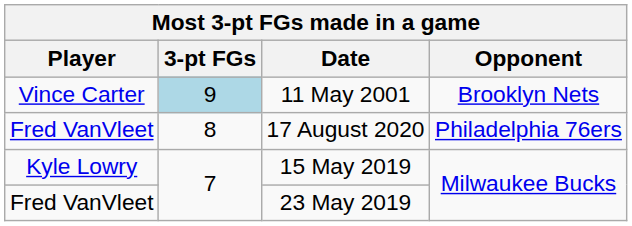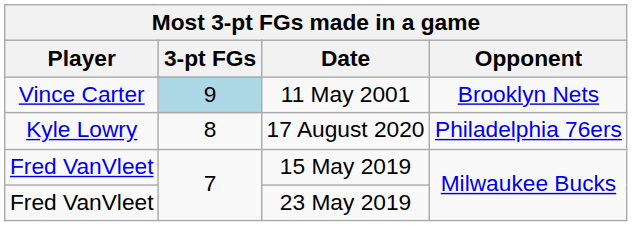(82, 130) Fred VanVleet -> (82, 130) Kyle Lowry
(82, 166) Kyle Lowry -> (82, 166) Fred VanVleet
